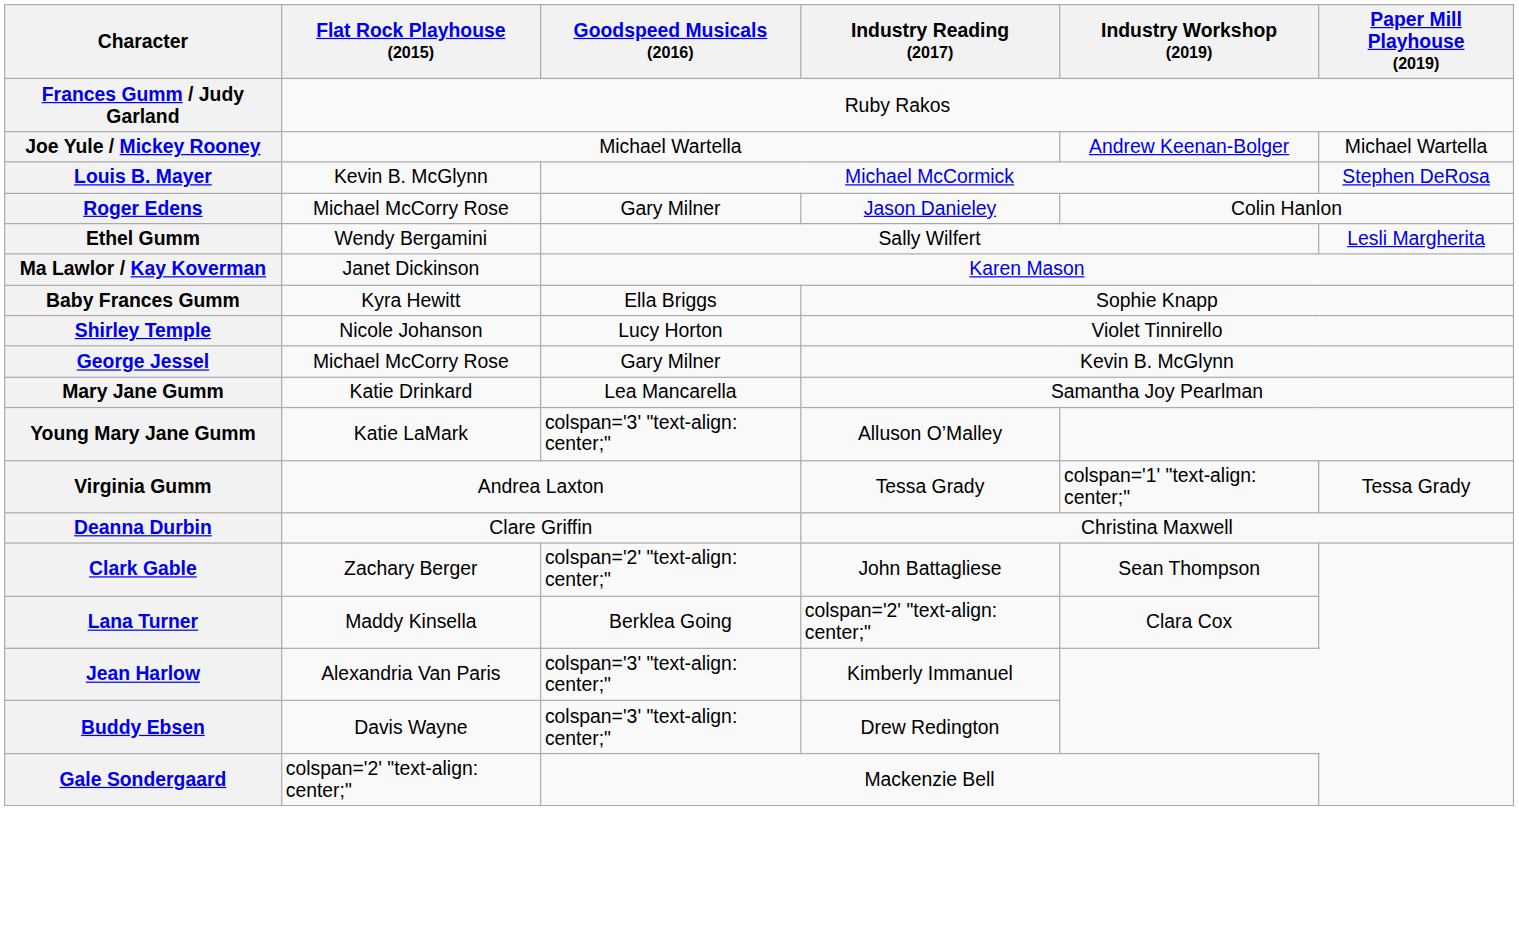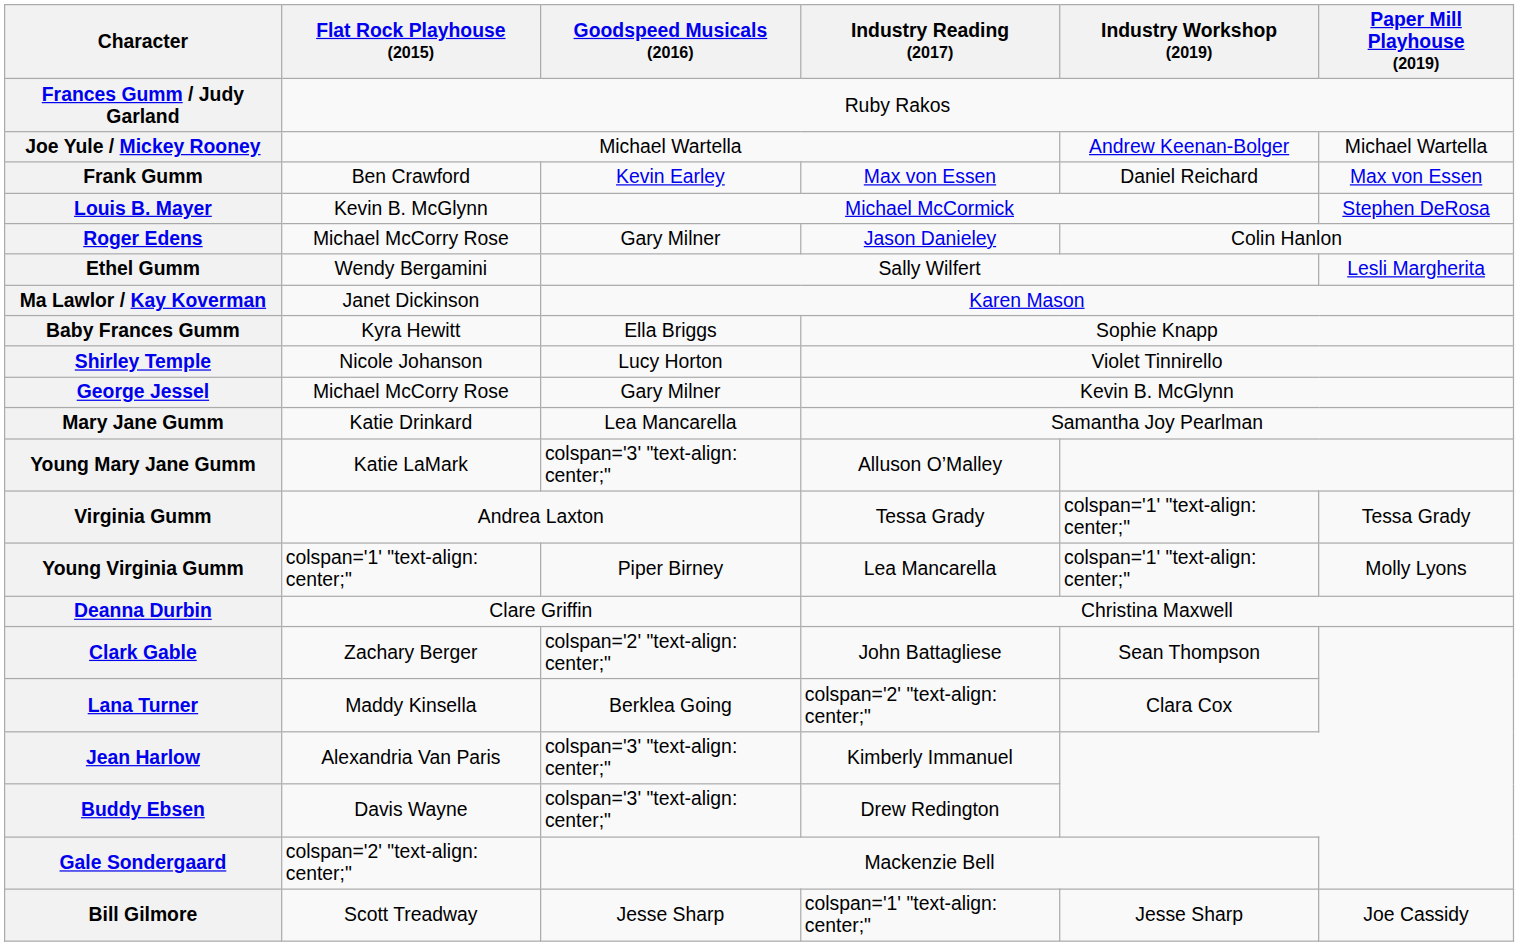+ row: (143, 177)
+ row: (143, 569)
+ row: (143, 915)
